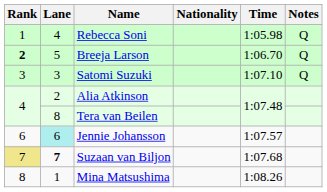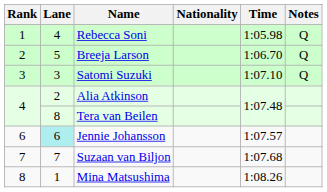(22, 55) bold -> (22, 55) normal
(22, 156) khaki background -> (22, 156) no background
(57, 156) bold -> (57, 156) normal
